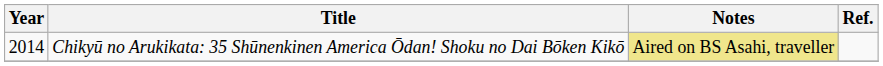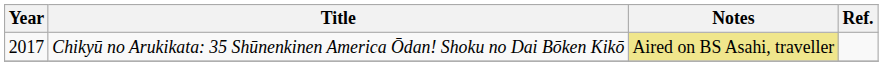(26, 46) 2014 -> (26, 46) 2017
